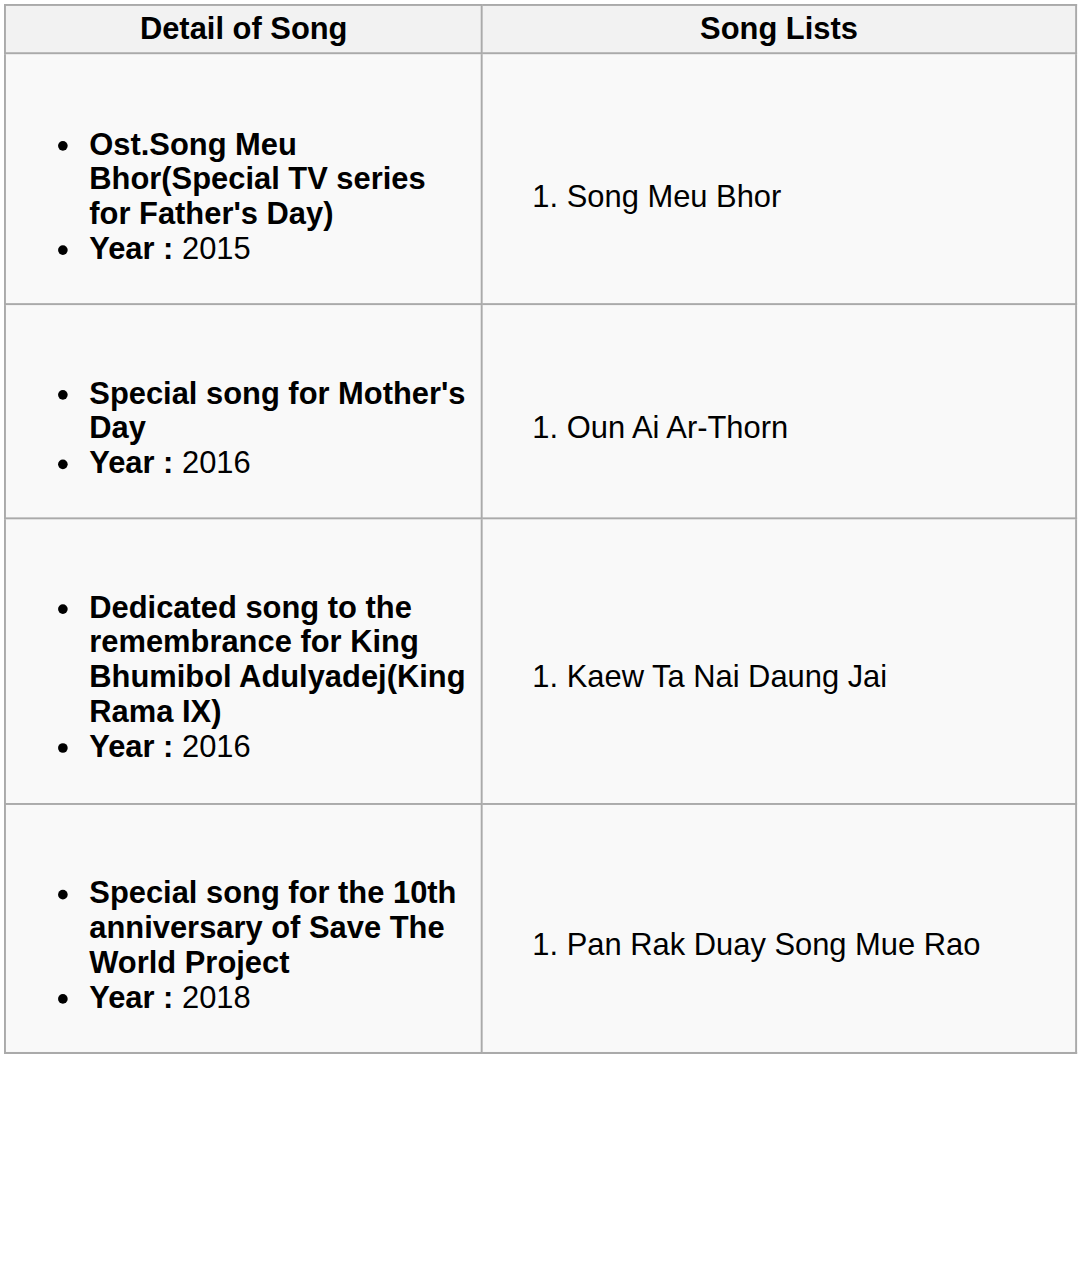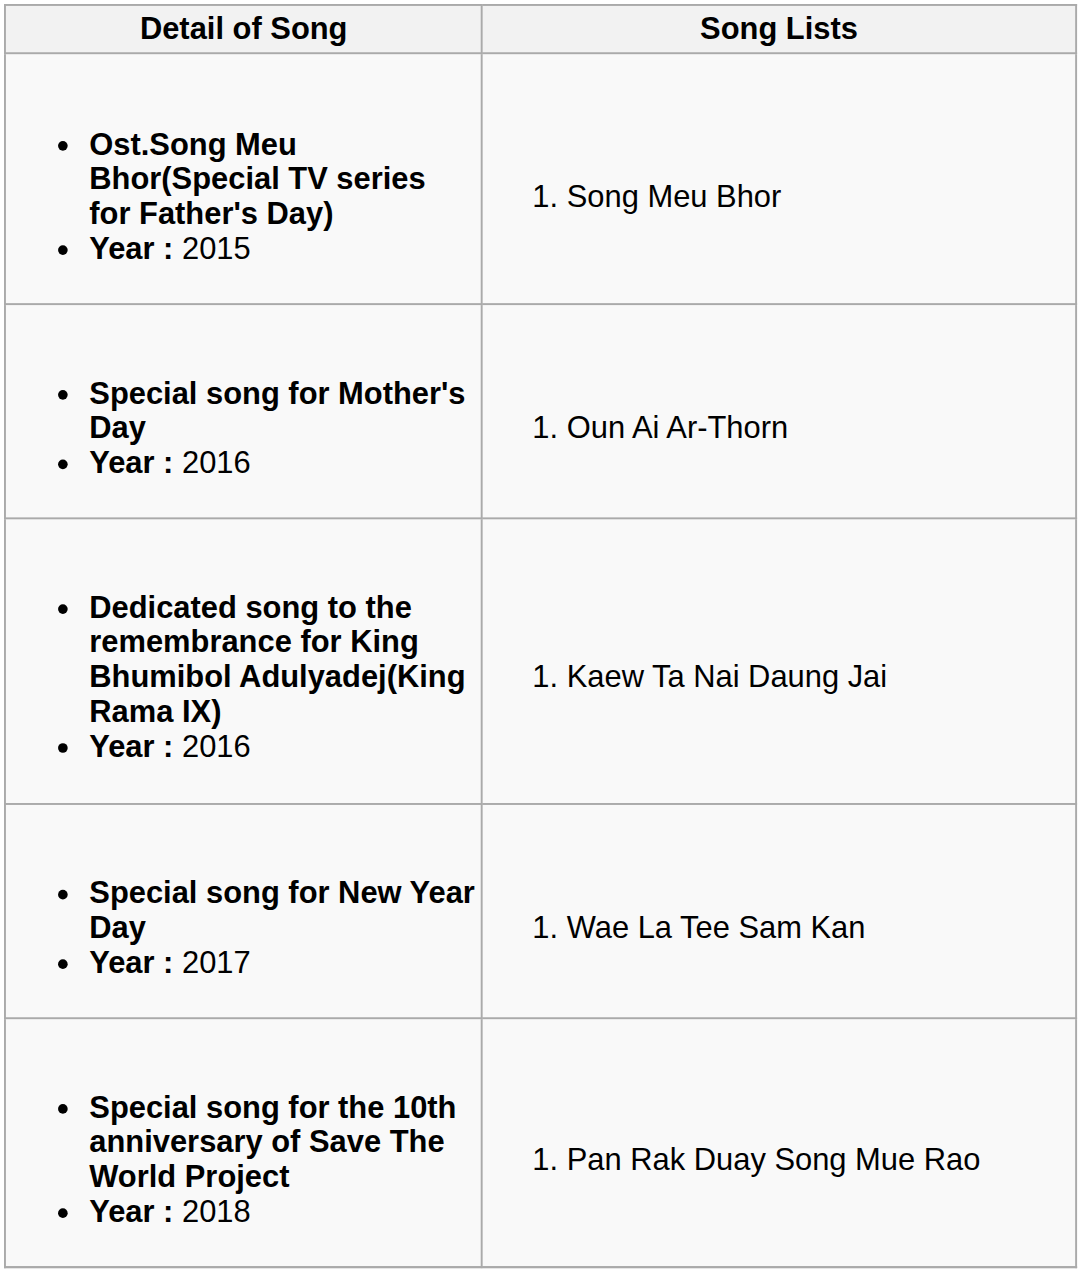+ row: (244, 928)
